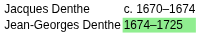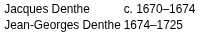(153, 25) lightgreen background -> (153, 25) no background
